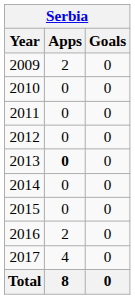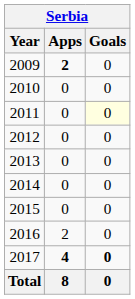(65, 64) normal -> (65, 64) bold
(108, 112) no background -> (108, 112) lightyellow background
(65, 161) bold -> (65, 161) normal
(65, 257) normal -> (65, 257) bold
(108, 257) normal -> (108, 257) bold
